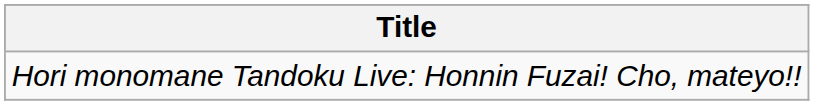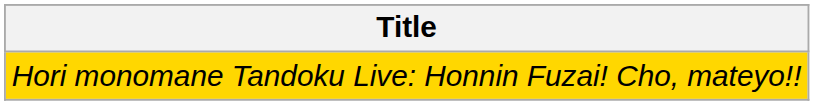(407, 75) no background -> (407, 75) gold background
